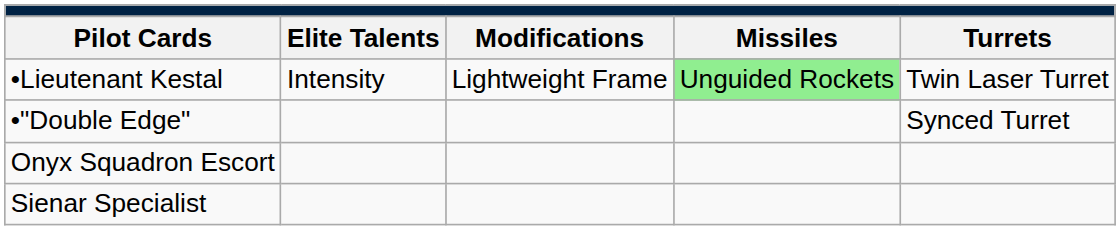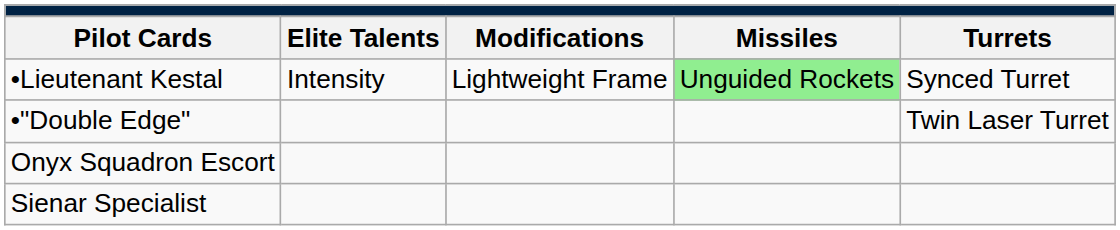(1008, 79) Twin Laser Turret -> (988, 79) Synced Turret
(988, 120) Synced Turret -> (1008, 120) Twin Laser Turret
